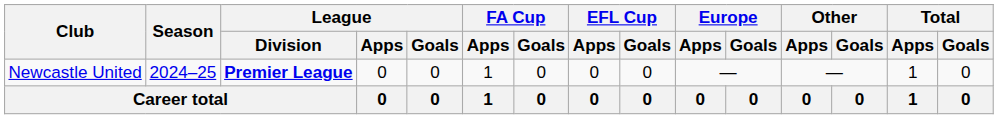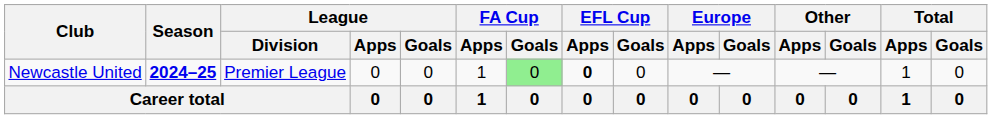(183, 72) normal -> (183, 72) bold
(288, 72) bold -> (285, 72) normal
(541, 72) no background -> (534, 72) lightgreen background
(594, 72) normal -> (588, 72) bold
